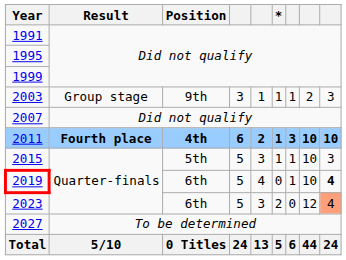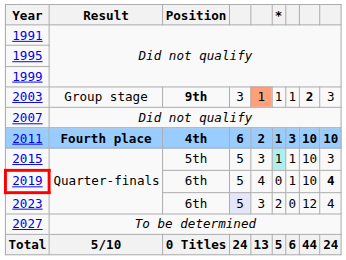(196, 97) normal -> (196, 97) bold
(261, 97) no background -> (261, 97) lightsalmon background
(310, 97) normal -> (310, 97) bold
(279, 159) no background -> (279, 159) paleturquoise background
(240, 203) no background -> (240, 203) lavender background
(331, 203) lightsalmon background -> (331, 203) no background
